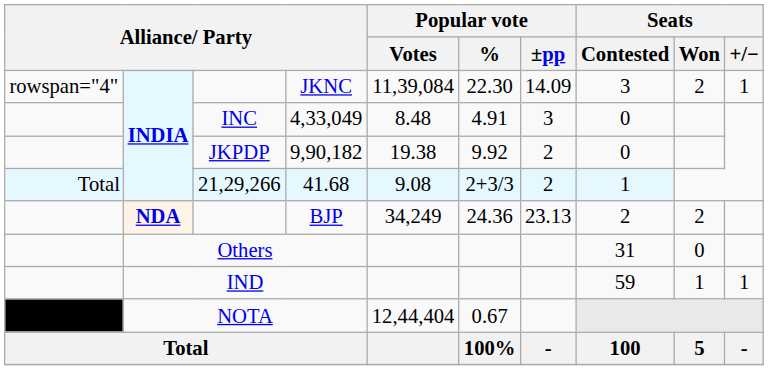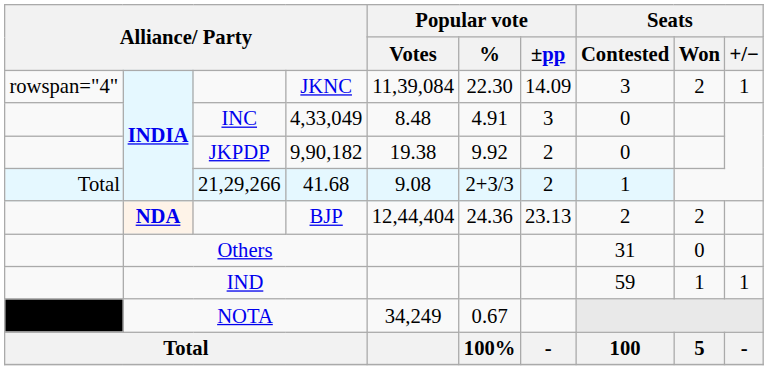(413, 217) 34,249 -> (413, 217) 12,44,404
(413, 315) 12,44,404 -> (413, 315) 34,249
